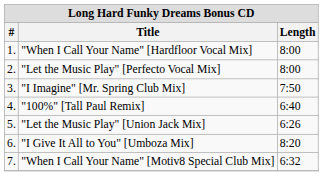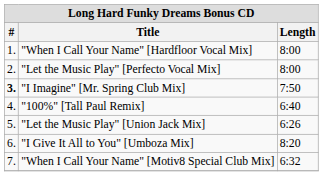(11, 87) normal -> (11, 87) bold
